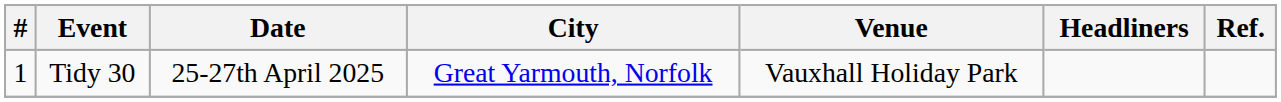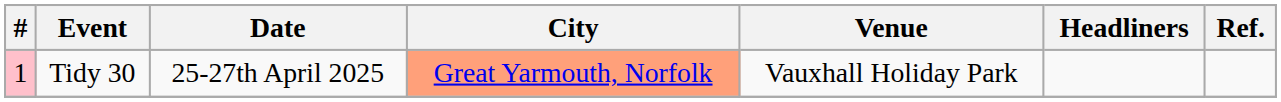(20, 72) no background -> (20, 72) pink background
(573, 72) no background -> (573, 72) lightsalmon background
